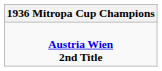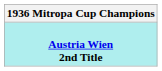(81, 50) no background -> (81, 50) paleturquoise background
